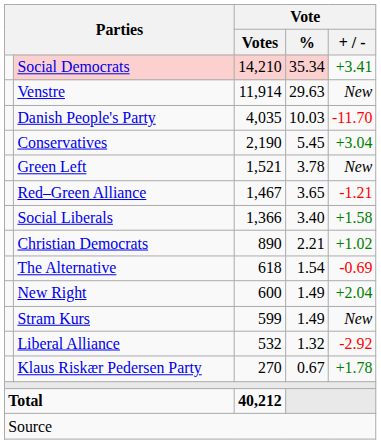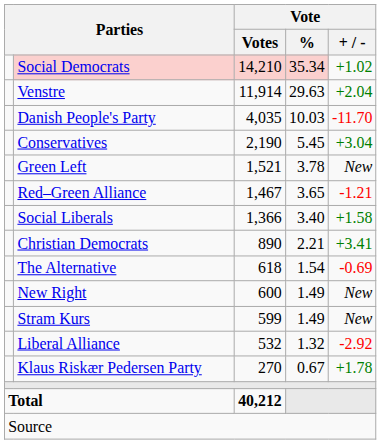(354, 67) +3.41 -> (354, 67) +1.02
(358, 92) New -> (354, 92) +2.04
(354, 243) +1.02 -> (354, 243) +3.41
(354, 293) +2.04 -> (358, 293) New
